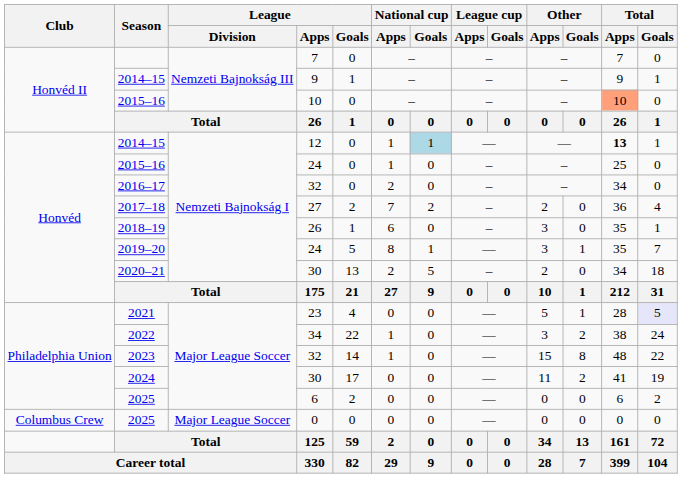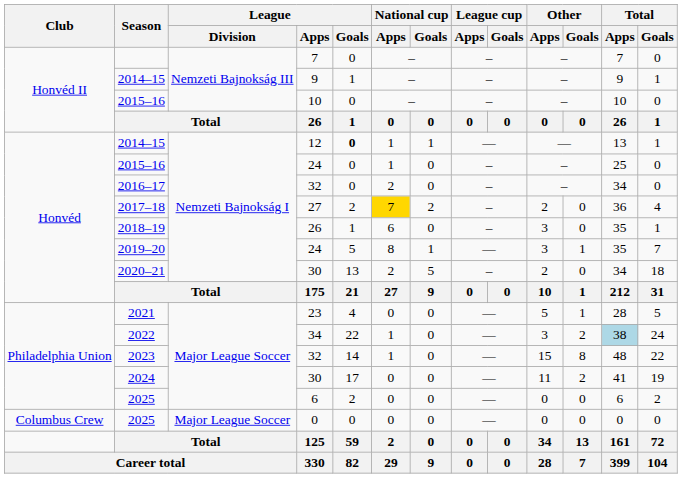(620, 100) lightsalmon background -> (620, 100) no background
(352, 143) normal -> (352, 143) bold
(431, 143) lightblue background -> (431, 143) no background
(620, 143) bold -> (620, 143) normal
(391, 206) no background -> (391, 206) gold background
(657, 313) lavender background -> (657, 313) no background
(620, 334) no background -> (620, 334) lightblue background
